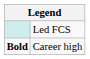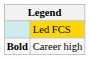(52, 29) no background -> (52, 29) gold background
